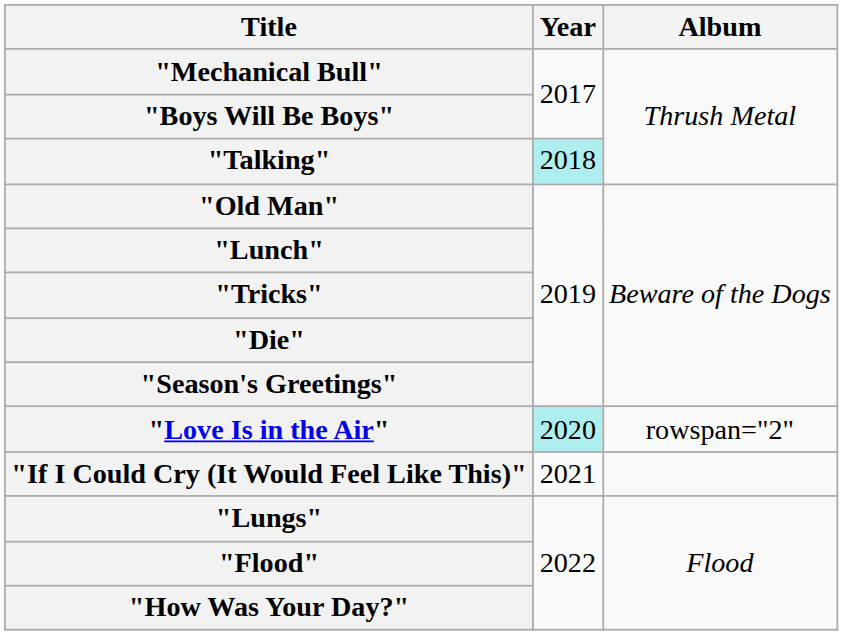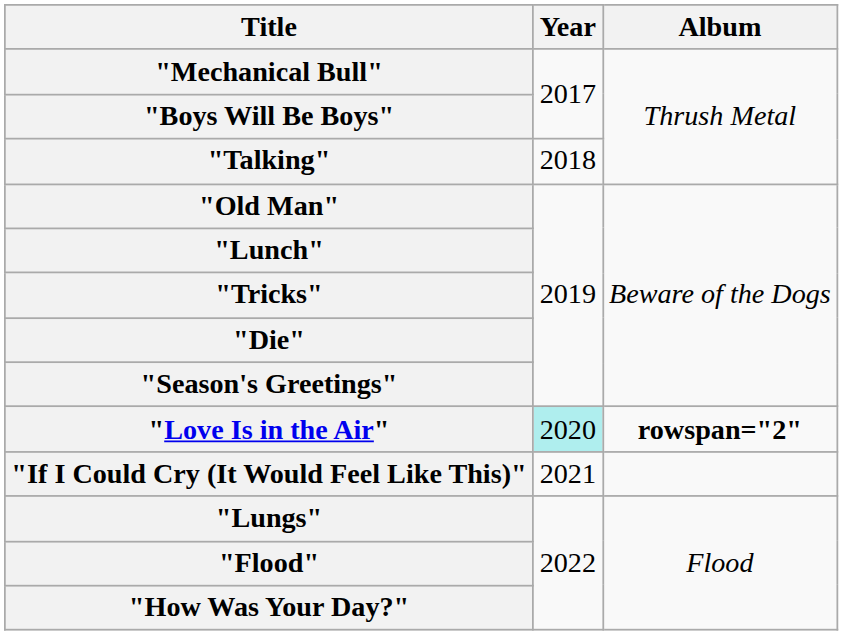(568, 160) paleturquoise background -> (568, 160) no background
(720, 428) normal -> (720, 428) bold
